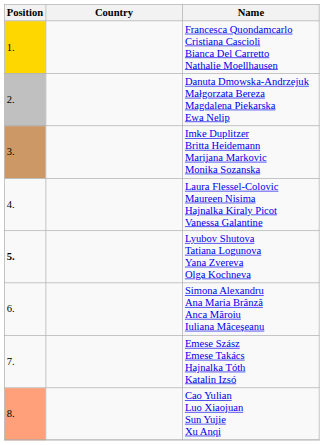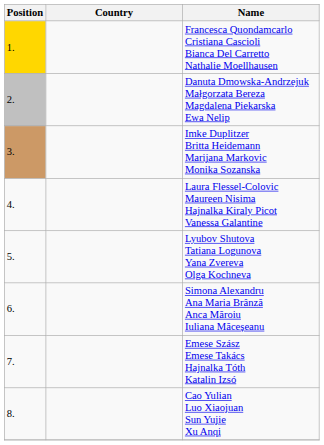(11, 256) bold -> (11, 256) normal
(11, 414) lightsalmon background -> (11, 414) no background
